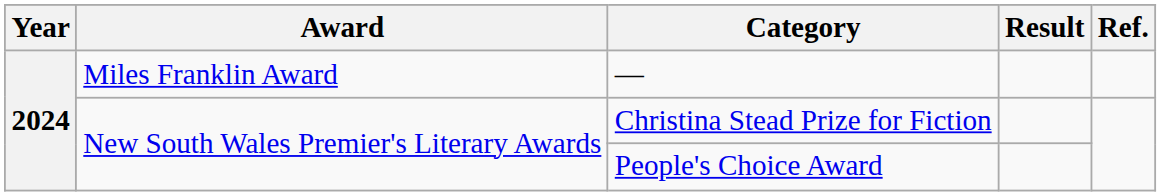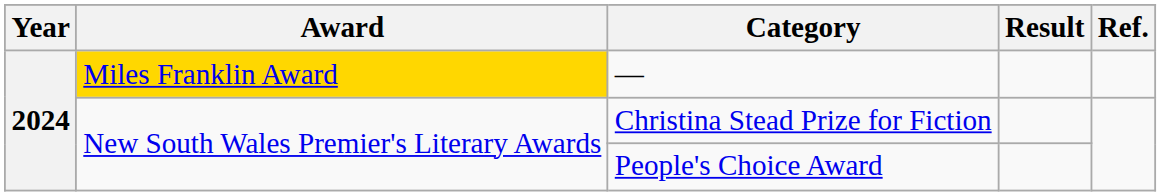(211, 73) no background -> (211, 73) gold background
